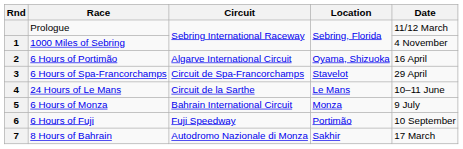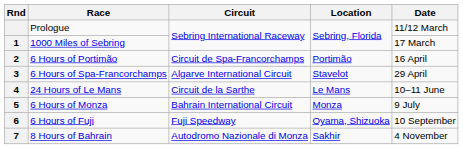(421, 43) 4 November -> (415, 43) 17 March
(231, 59) Algarve International Circuit -> (238, 59) Circuit de Spa-Francorchamps
(351, 59) Oyama, Shizuoka -> (332, 59) Portimão
(238, 74) Circuit de Spa-Francorchamps -> (231, 74) Algarve International Circuit
(332, 121) Portimão -> (351, 121) Oyama, Shizuoka
(415, 136) 17 March -> (421, 136) 4 November
